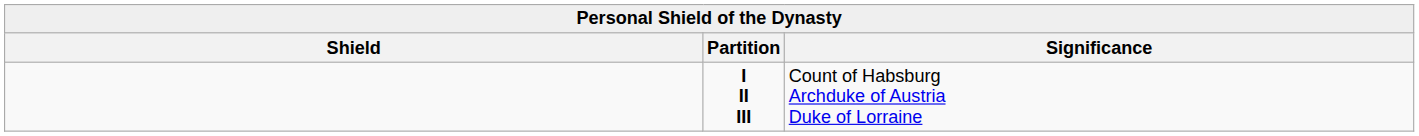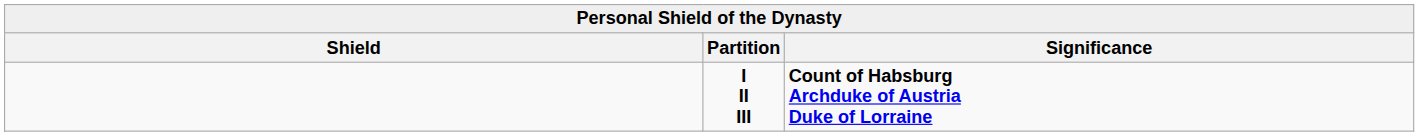(867, 96) normal -> (875, 96) bold
